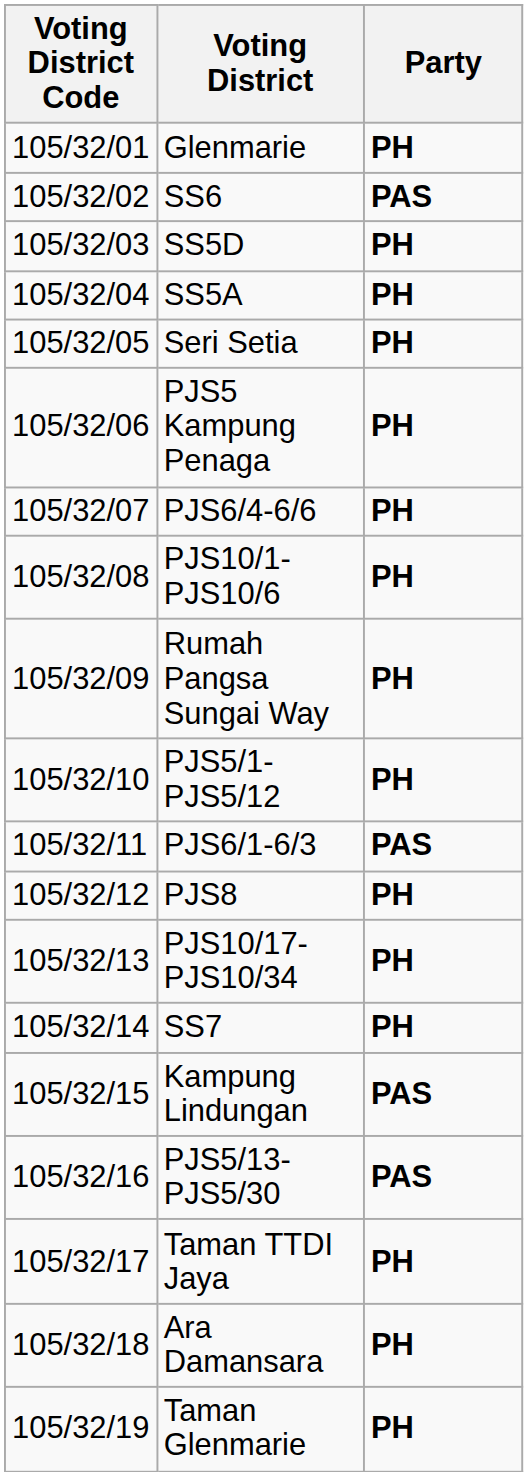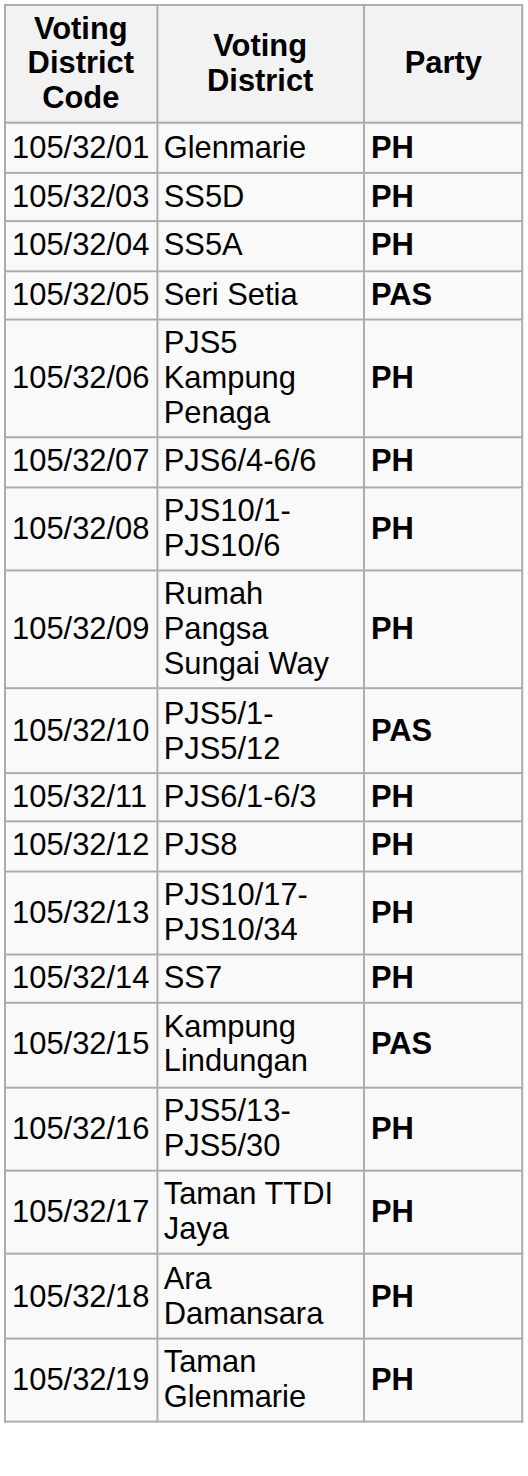- row: (193, 196)
(392, 343) PH -> (402, 294) PAS
(392, 779) PH -> (402, 730) PAS
(402, 845) PAS -> (392, 796) PH
(402, 1177) PAS -> (392, 1128) PH
